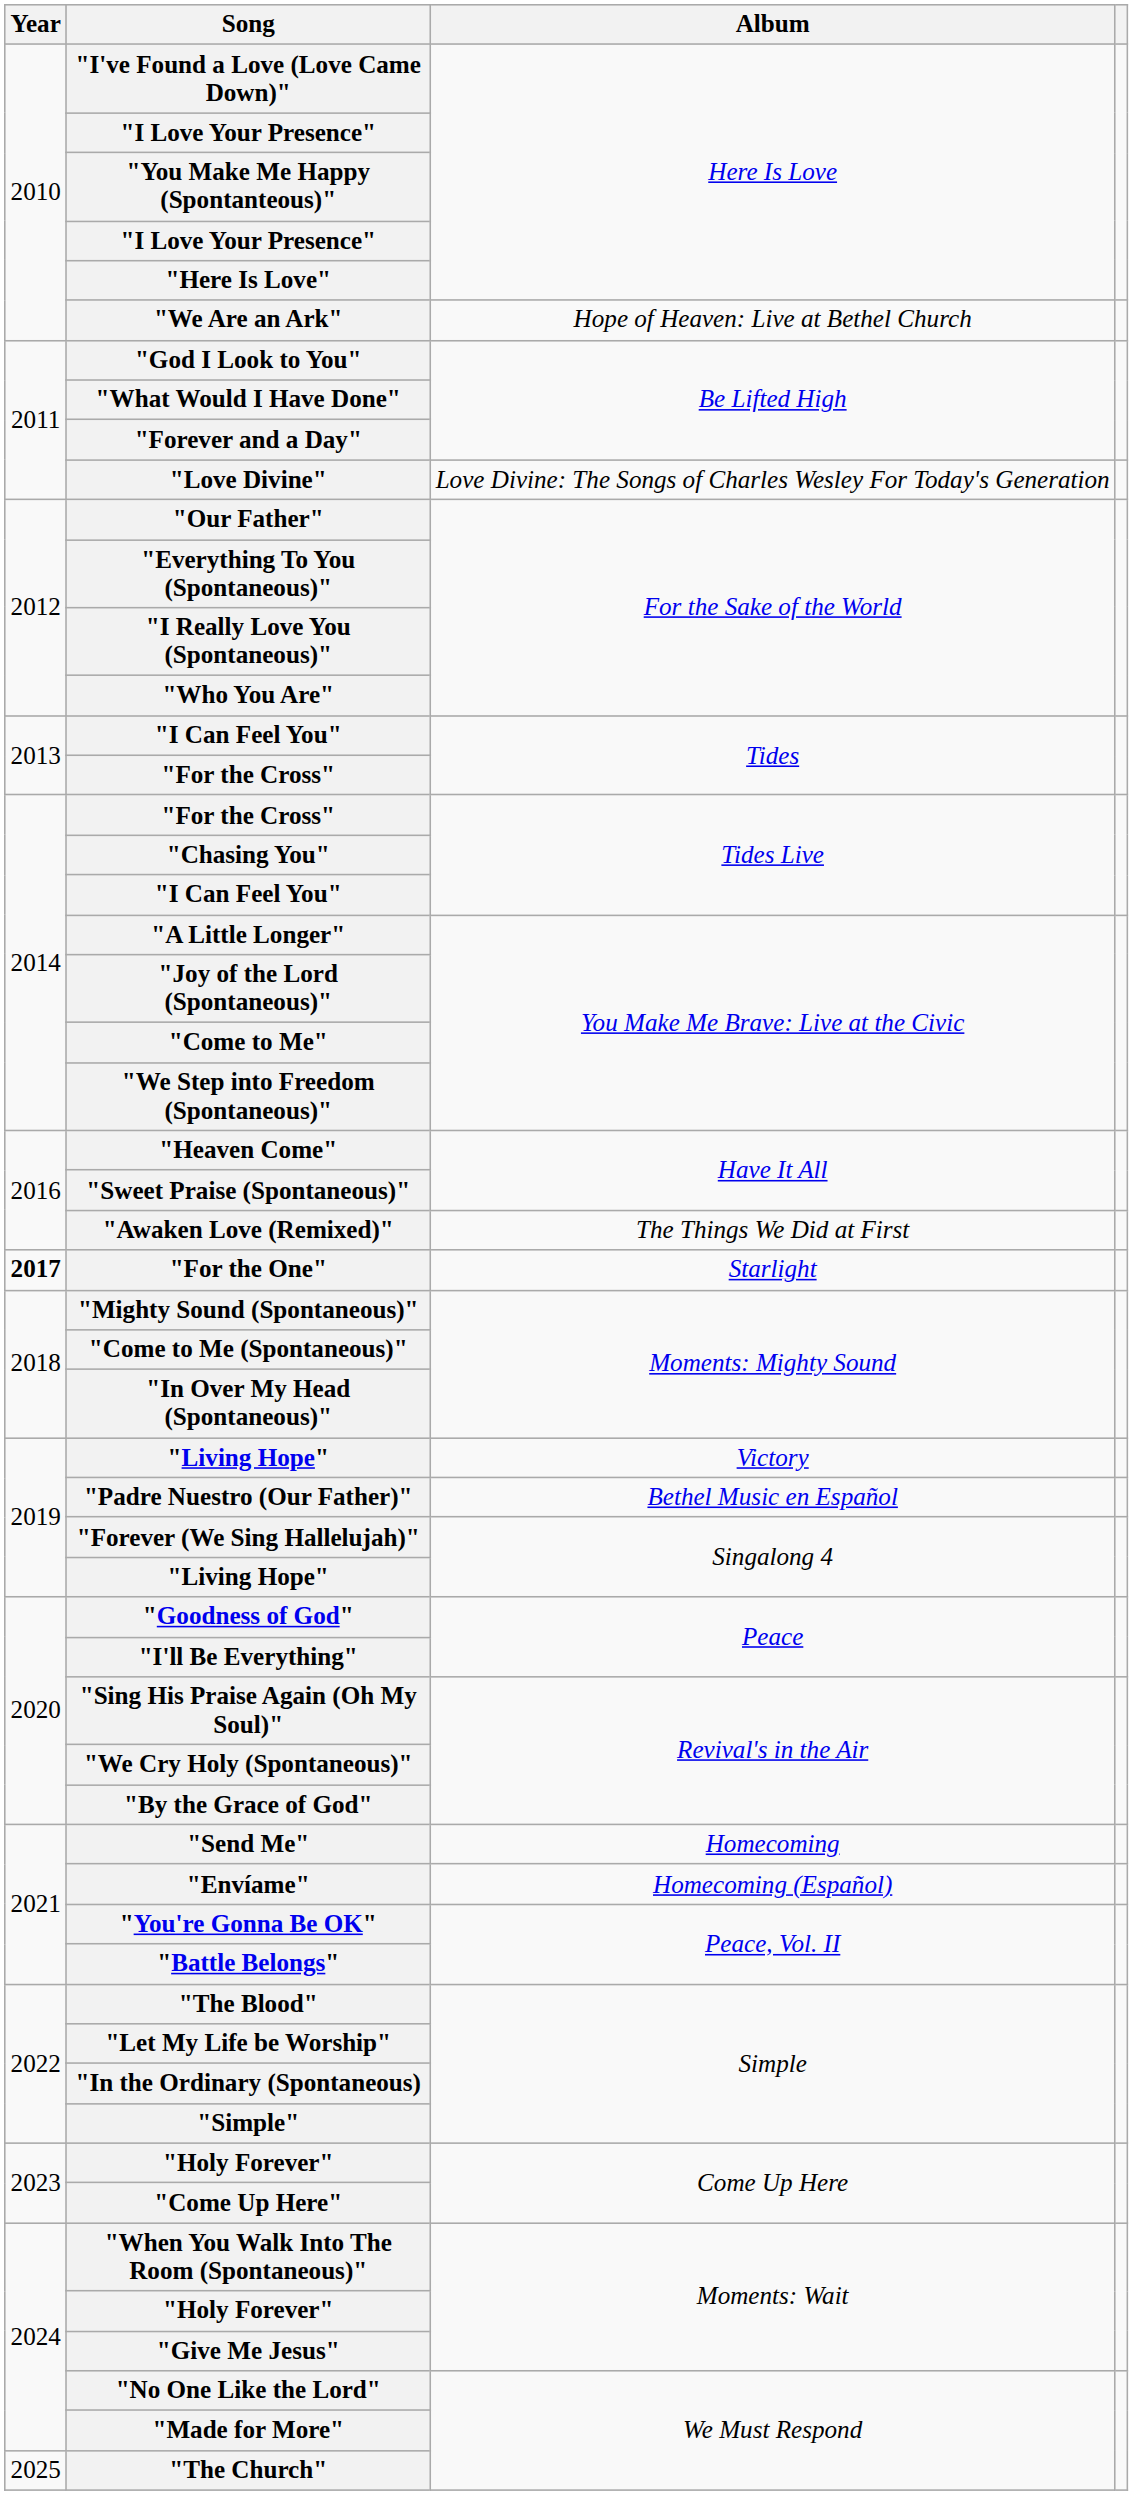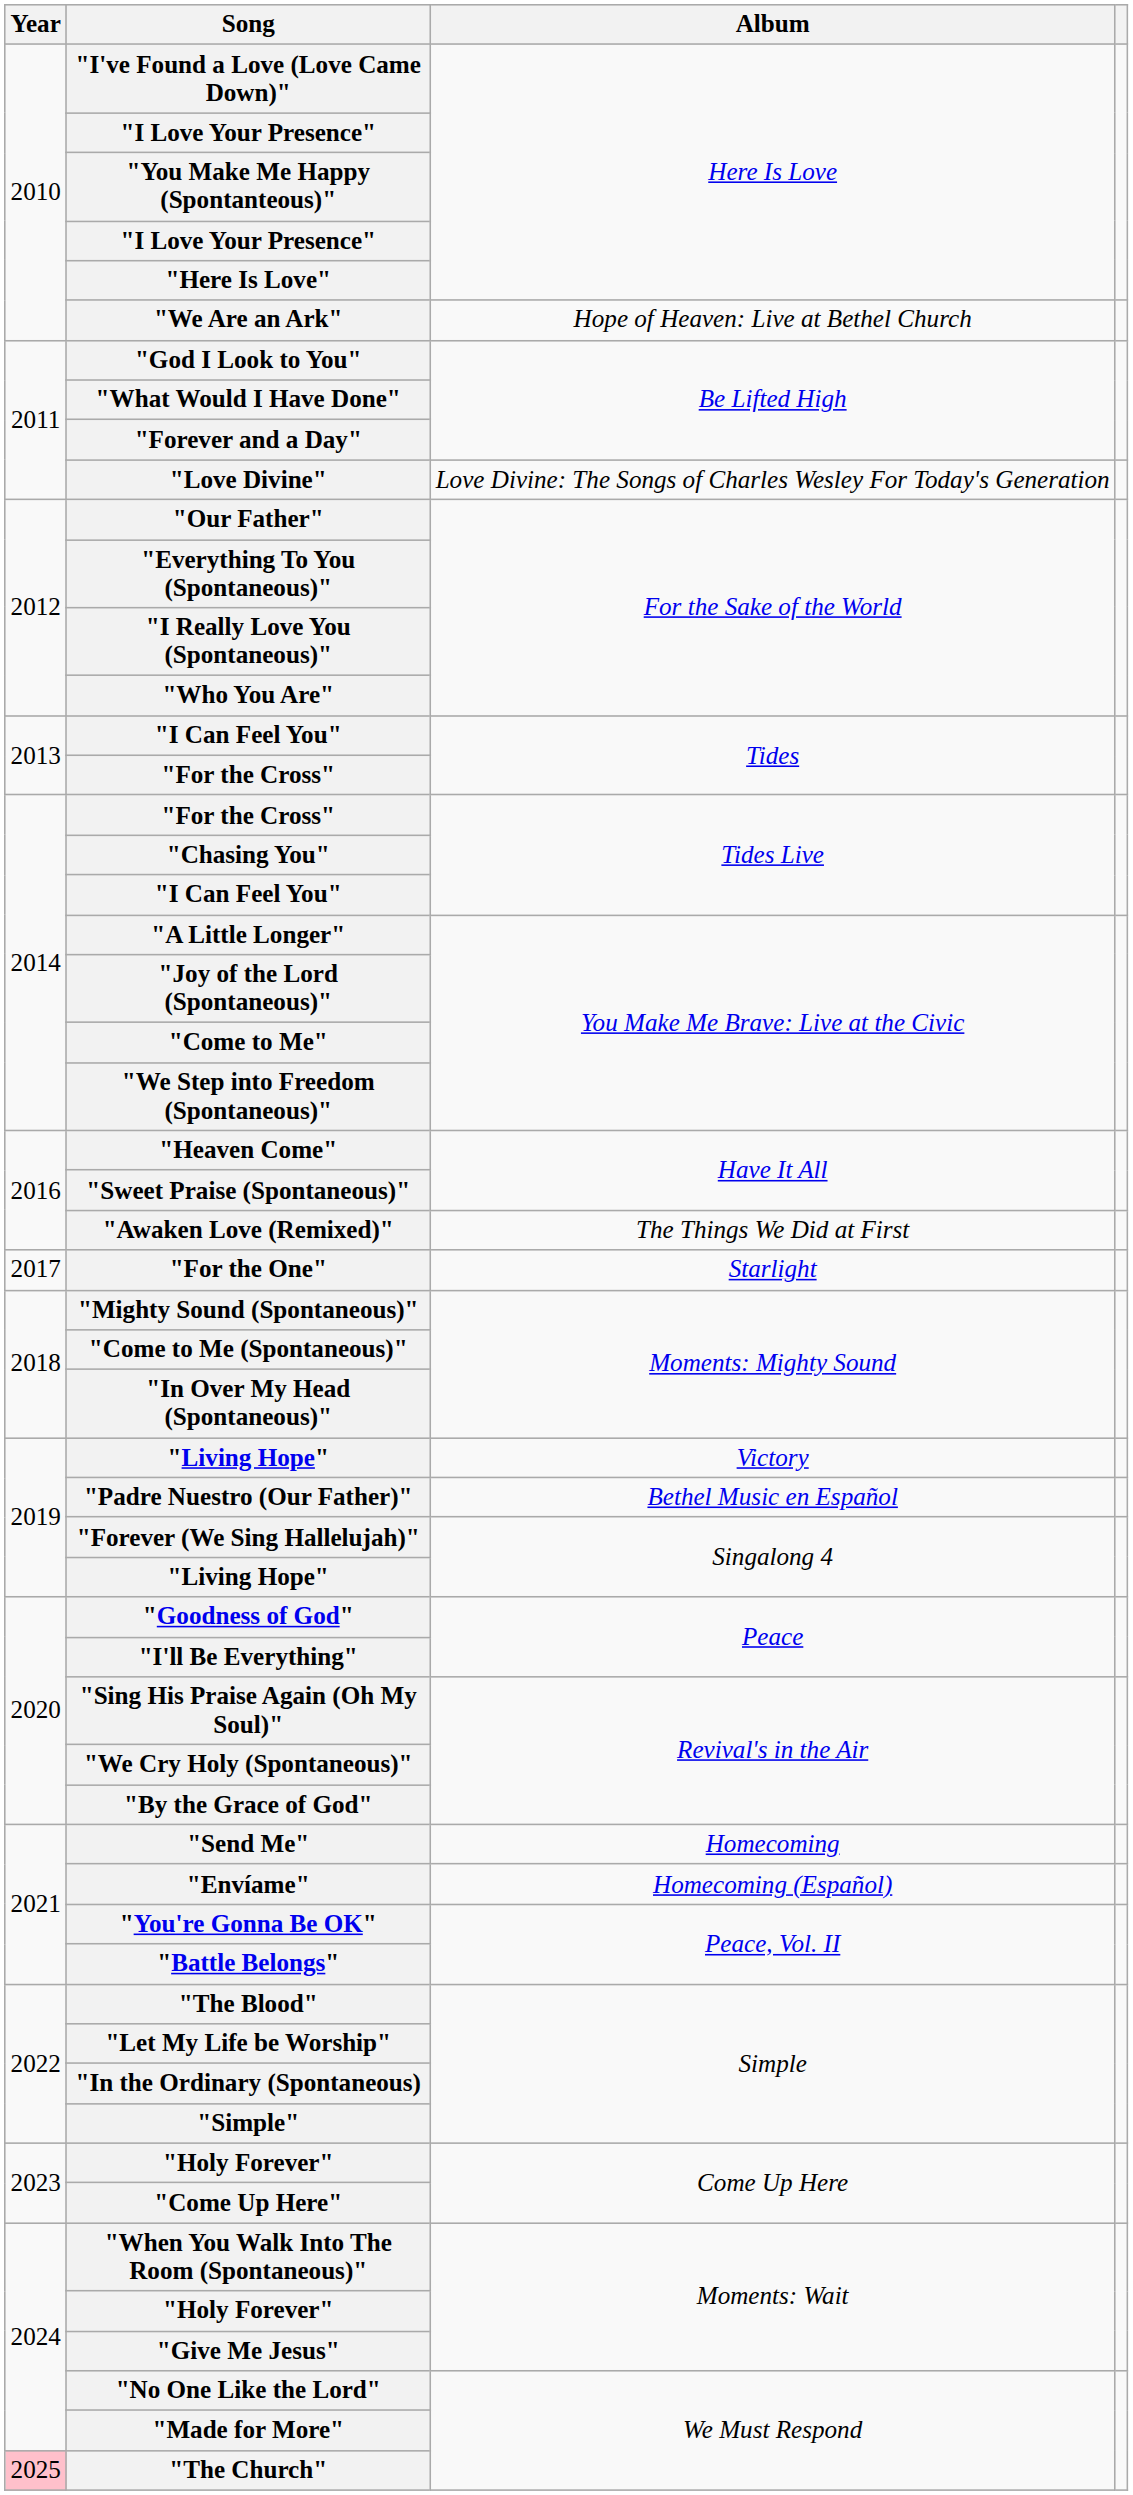(36, 1269) bold -> (36, 1269) normal
(36, 2469) no background -> (36, 2469) pink background
